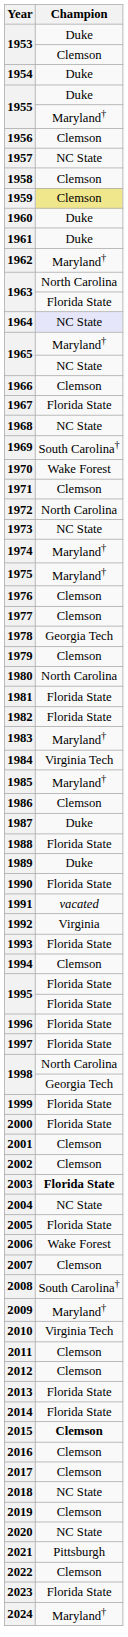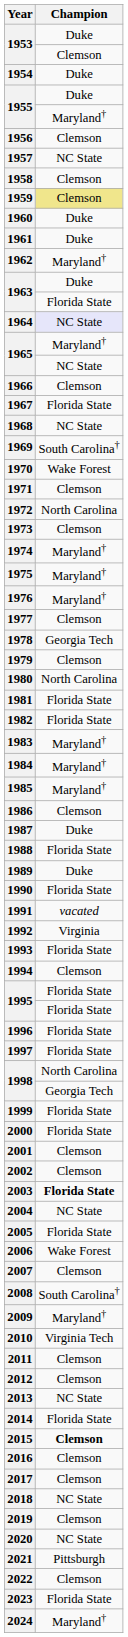(79, 281) North Carolina -> (79, 281) Duke
(79, 529) NC State -> (79, 529) Clemson
(79, 596) Clemson -> (79, 598) Maryland†
(79, 760) Virginia Tech -> (79, 765) Maryland†
(79, 1391) Florida State -> (79, 1398) NC State
